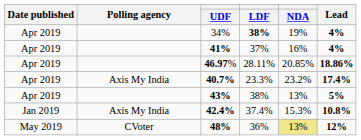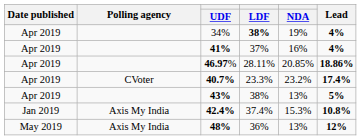(139, 80) Axis My India -> (139, 80) CVoter
(139, 127) CVoter -> (139, 127) Axis My India
(298, 127) khaki background -> (298, 127) no background
